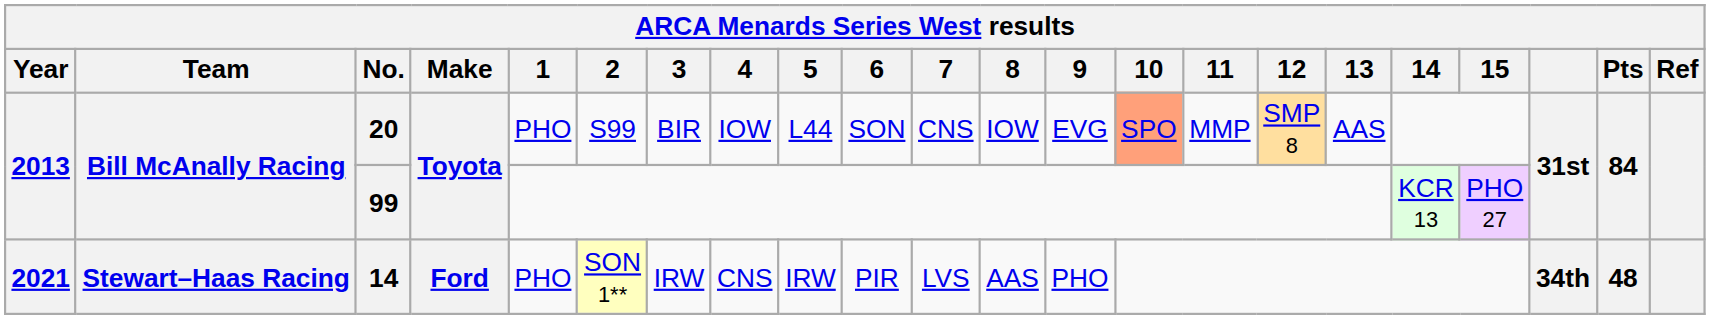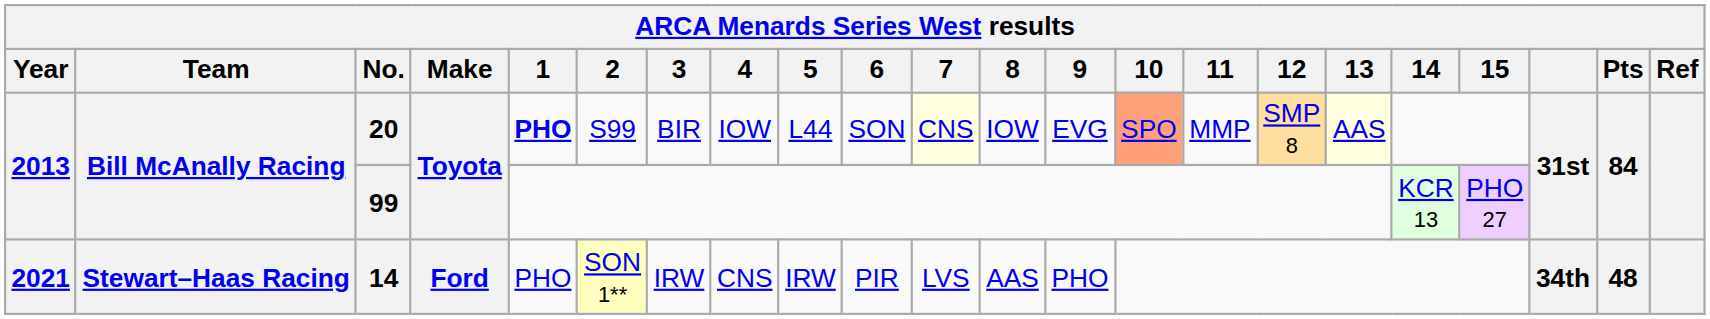(543, 129) normal -> (543, 129) bold
(946, 129) no background -> (946, 129) lightyellow background
(1359, 129) no background -> (1359, 129) lightyellow background
